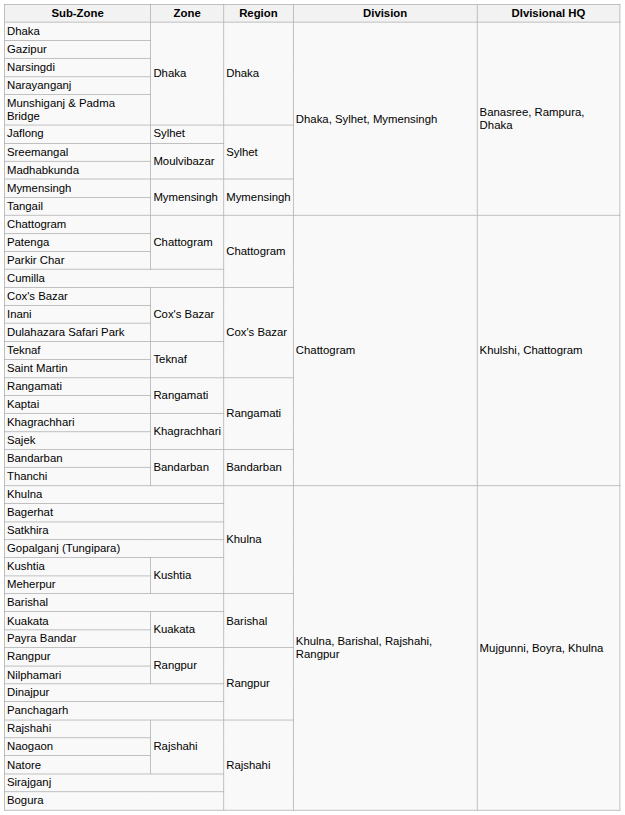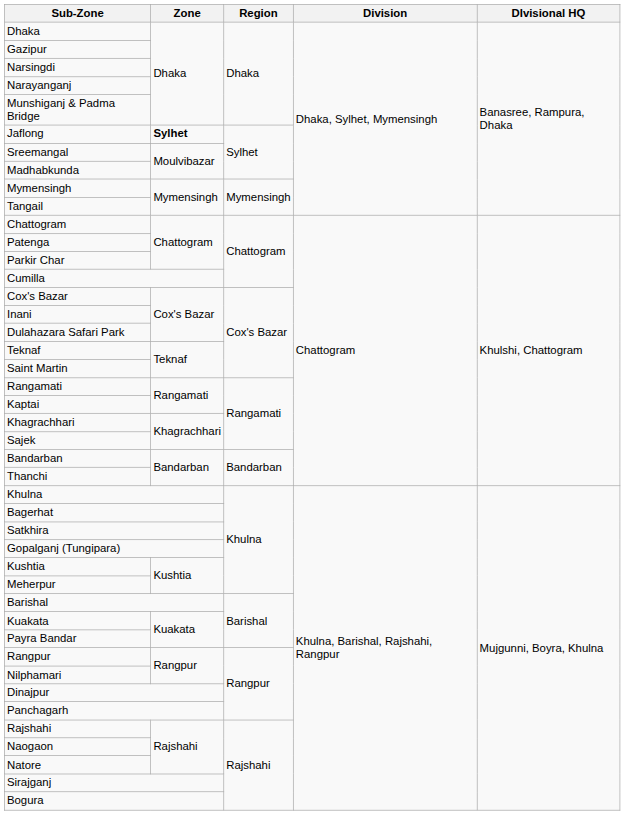(169, 134) normal -> (170, 134) bold
